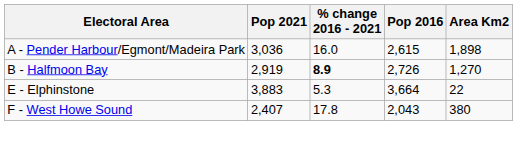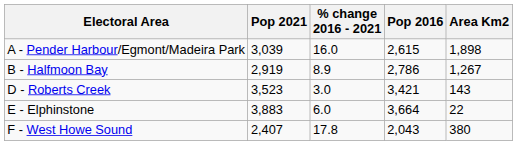(267, 49) 3,036 -> (267, 49) 3,039
(322, 69) bold -> (322, 69) normal
(403, 69) 2,726 -> (403, 69) 2,786
(465, 69) 1,270 -> (465, 69) 1,267
+ row: (59, 89)
(322, 89) 5.3 -> (322, 110) 6.0
